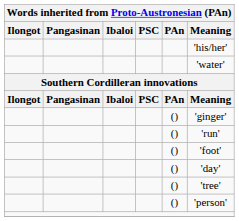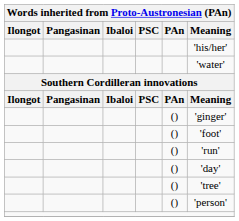(211, 133) 'run' -> (211, 133) 'foot'
(211, 151) 'foot' -> (211, 151) 'run'
